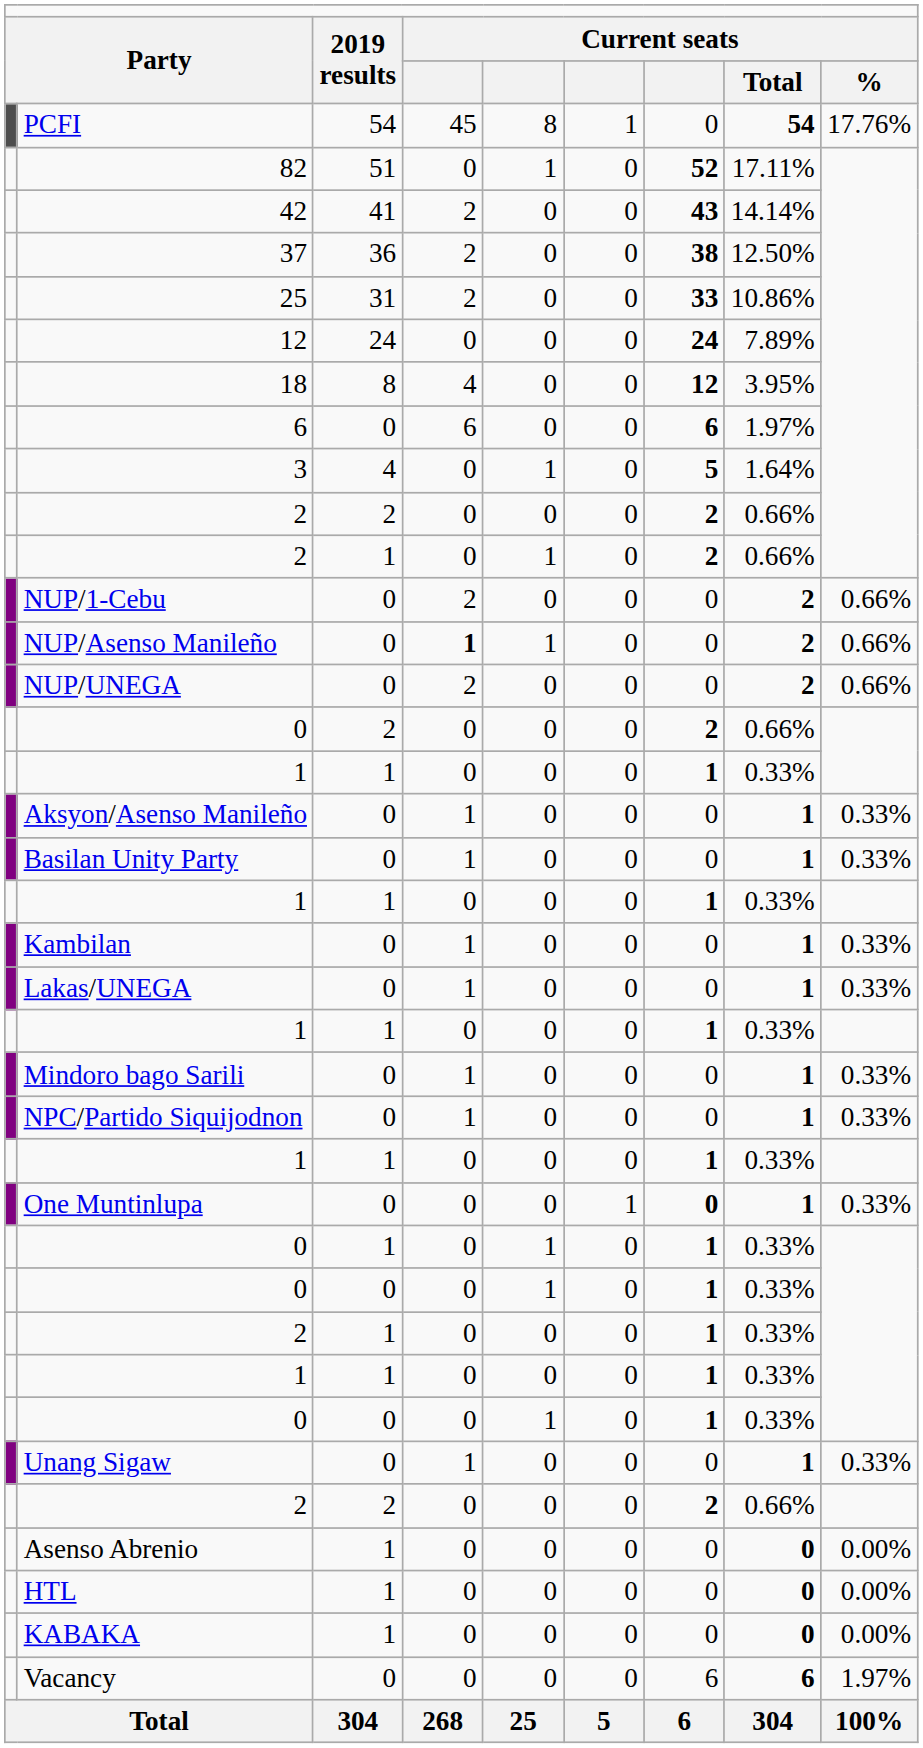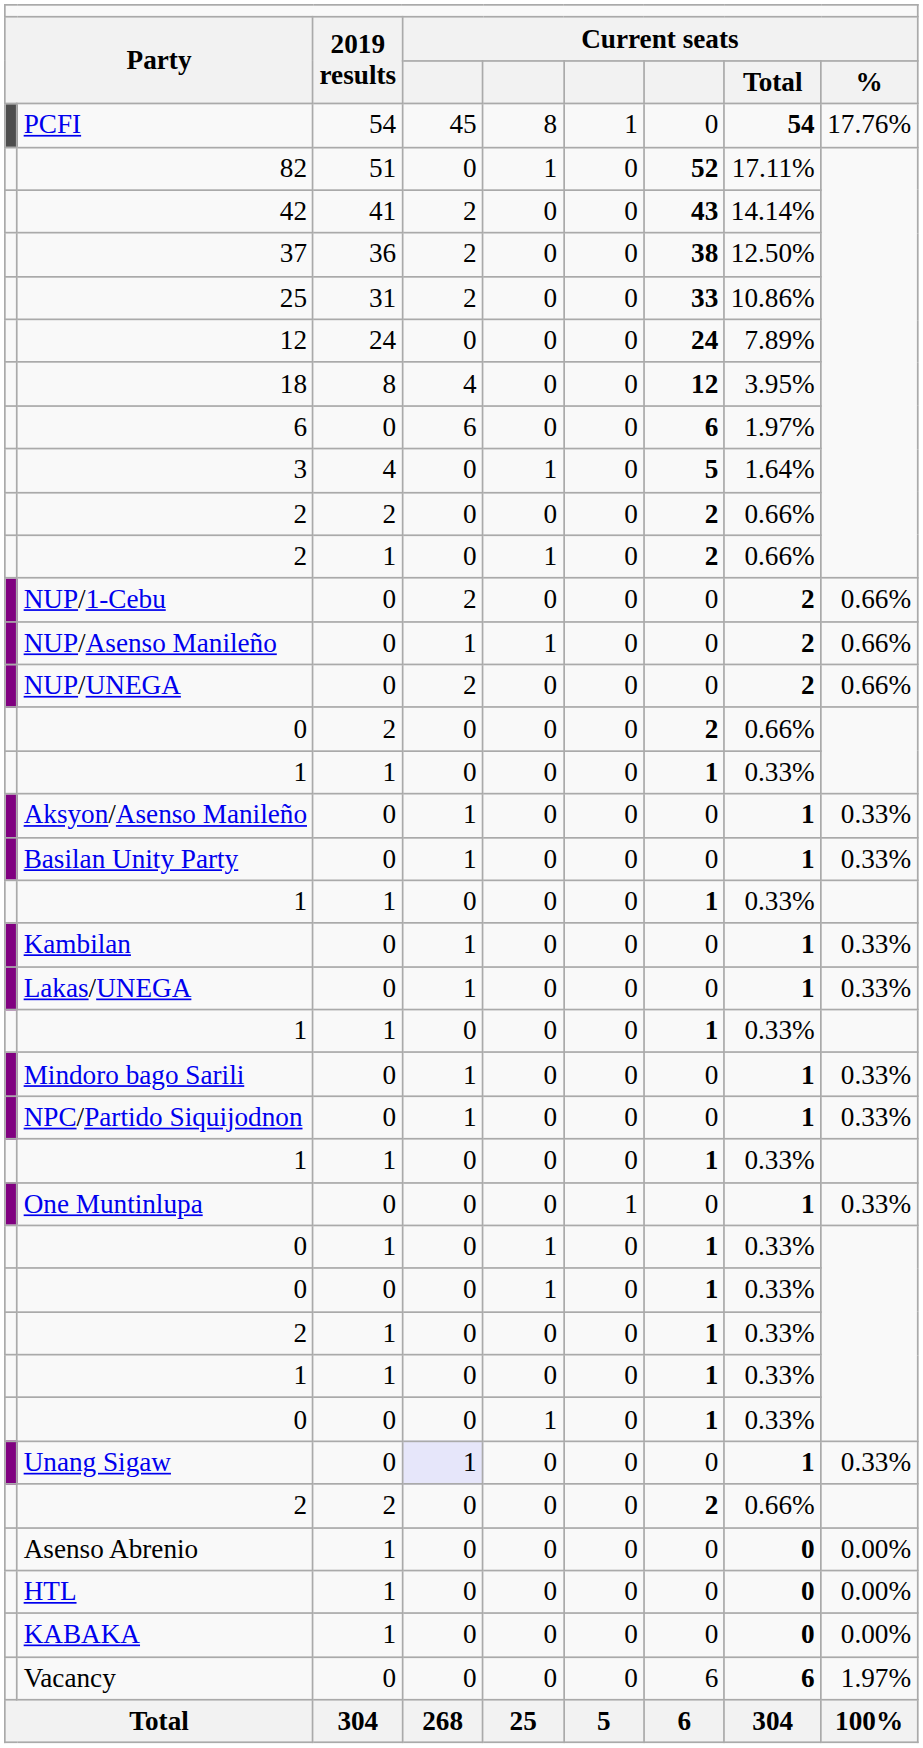(470, 642) bold -> (470, 642) normal
(711, 1203) bold -> (711, 1203) normal
(470, 1462) no background -> (470, 1462) lavender background
